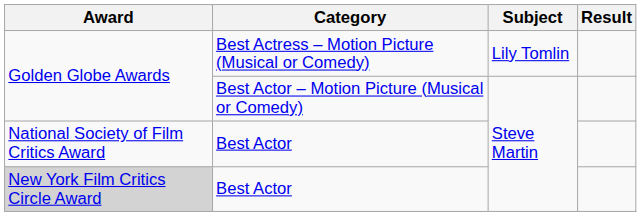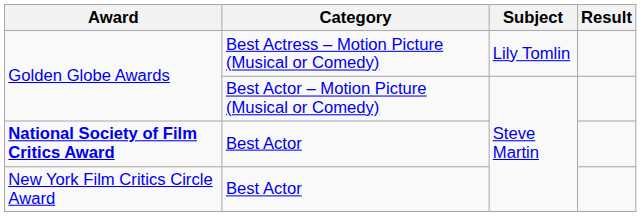(96, 143) normal -> (103, 143) bold
(87, 188) lightgrey background -> (111, 188) no background
